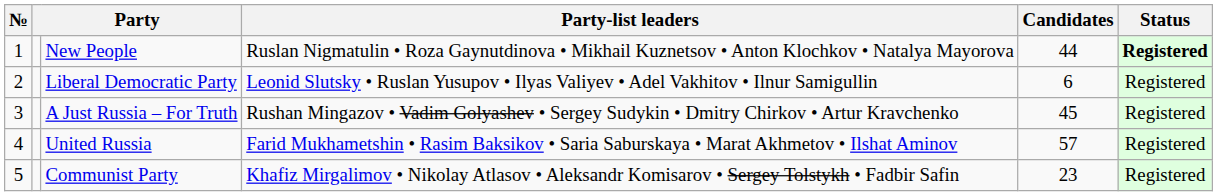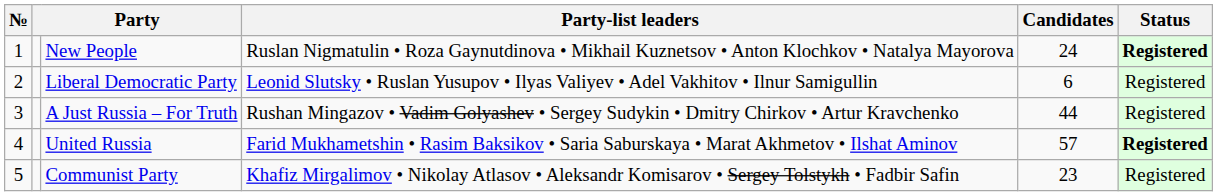(1068, 51) 44 -> (1068, 51) 24
(1068, 113) 45 -> (1068, 113) 44
(1165, 144) normal -> (1165, 144) bold
